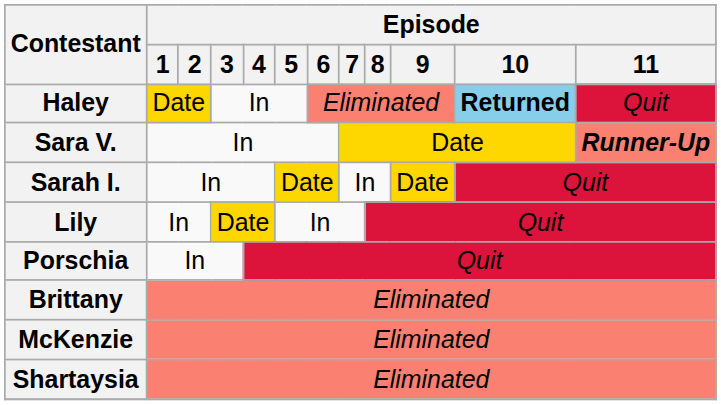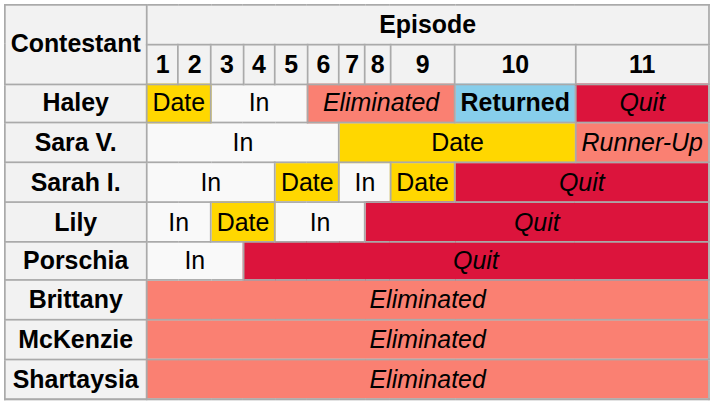(646, 143) bold -> (642, 143) normal
